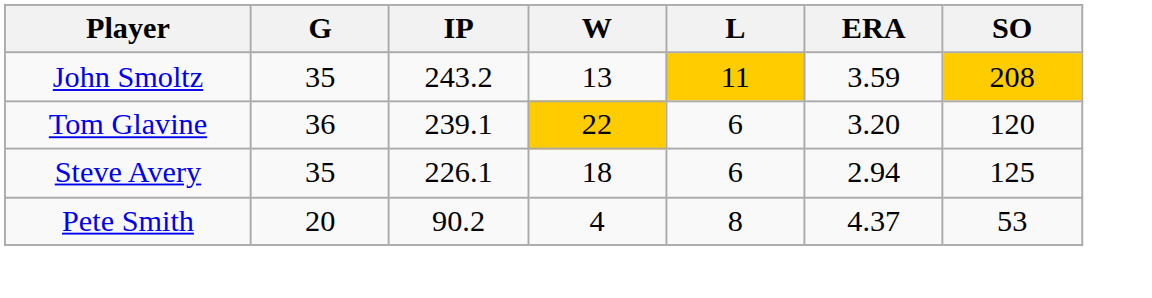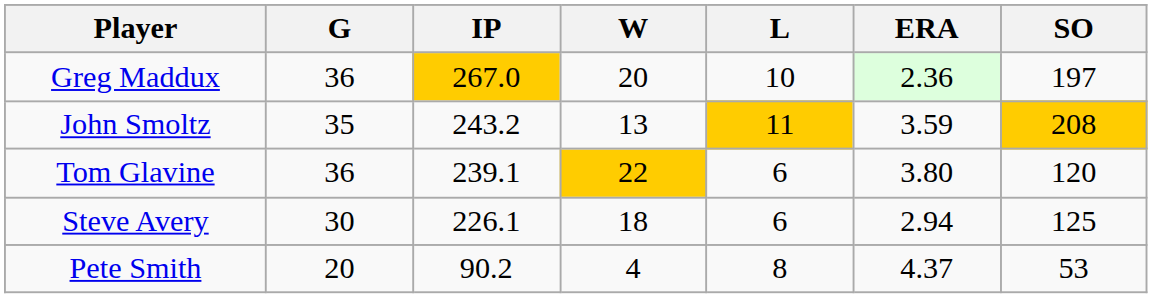+ row: (135, 76)
(874, 124) 3.20 -> (927, 172) 3.80
(320, 172) 35 -> (339, 220) 30
